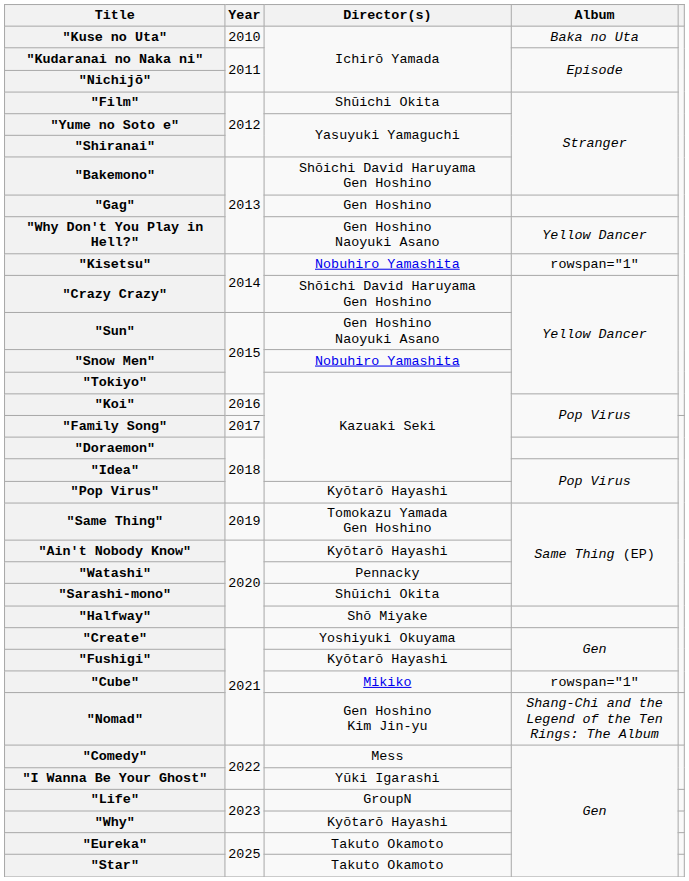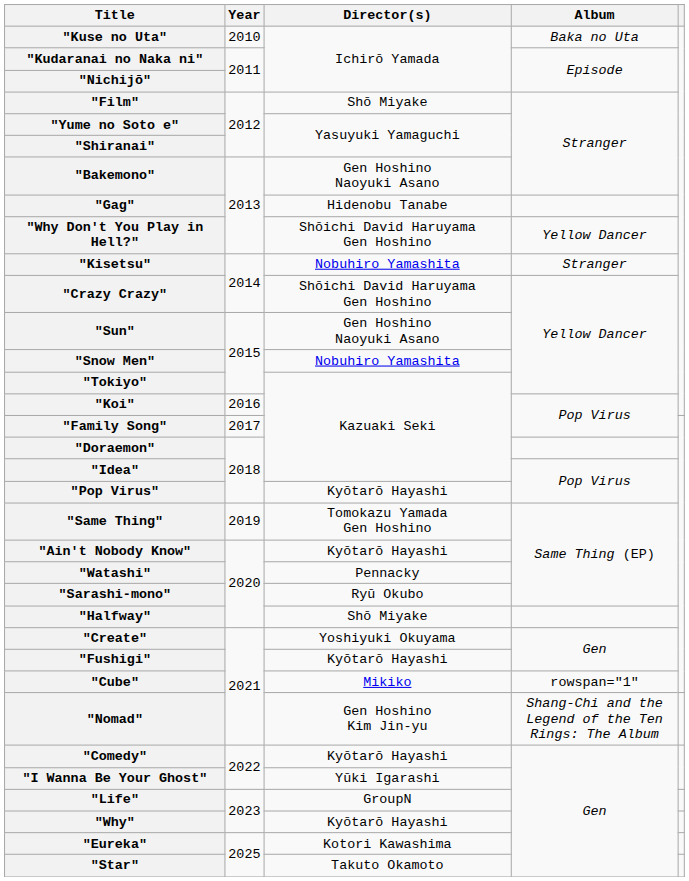(387, 103) Shūichi Okita -> (387, 103) Shō Miyake
(387, 176) Shōichi David Haruyama Gen Hoshino -> (387, 176) Gen Hoshino Naoyuki Asano
(387, 205) Gen Hoshino -> (387, 205) Hidenobu Tanabe
(387, 235) Gen Hoshino Naoyuki Asano -> (387, 235) Shōichi David Haruyama Gen Hoshino
(595, 265) rowspan="1" -> (595, 265) Stranger
(387, 595) Shūichi Okita -> (387, 595) Ryū Okubo
(387, 756) Mess -> (387, 756) Kyōtarō Hayashi
(387, 844) Takuto Okamoto -> (387, 844) Kotori Kawashima
